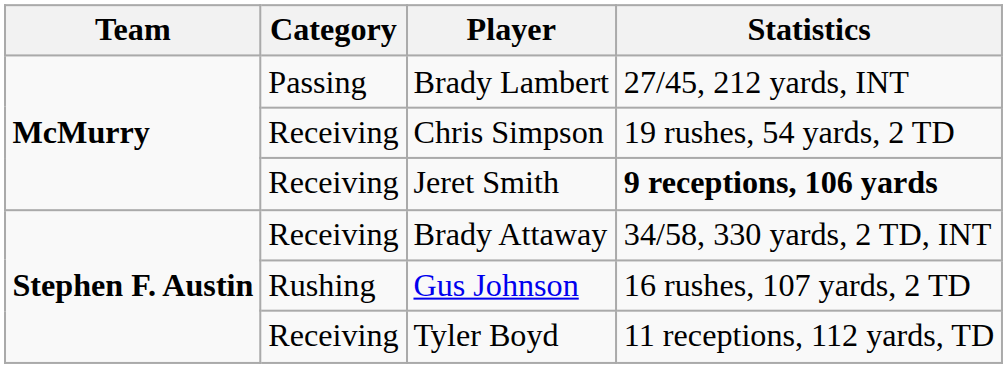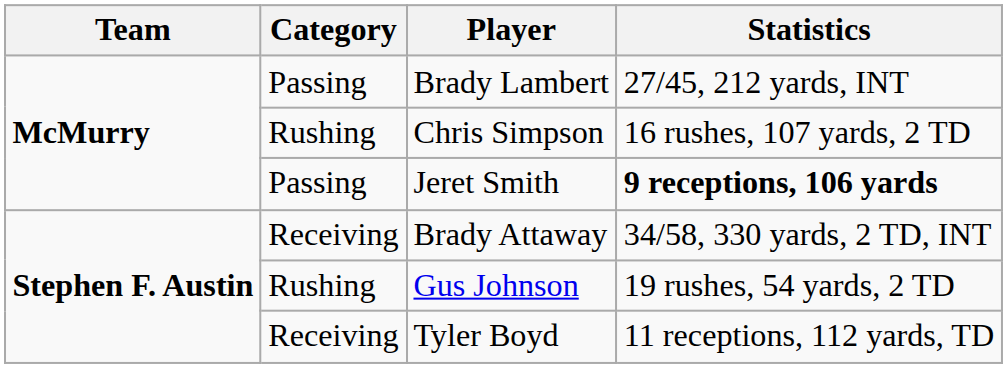(333, 132) Receiving -> (322, 132) Rushing
(789, 132) 19 rushes, 54 yards, 2 TD -> (797, 132) 16 rushes, 107 yards, 2 TD
(333, 183) Receiving -> (317, 183) Passing
(797, 285) 16 rushes, 107 yards, 2 TD -> (789, 285) 19 rushes, 54 yards, 2 TD
